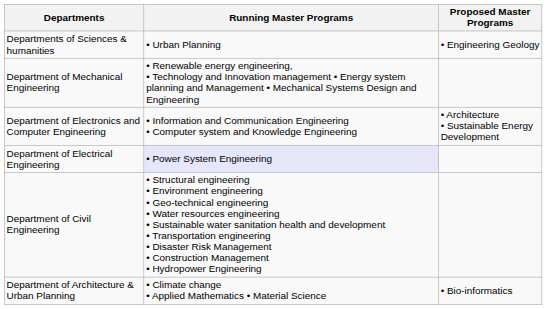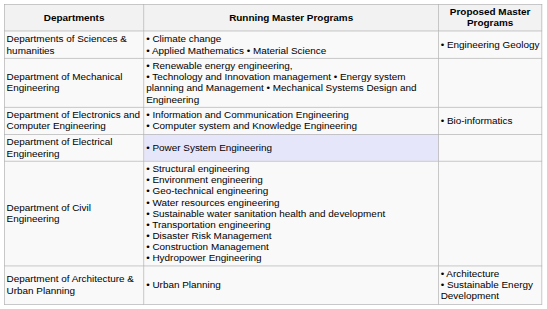(184, 44) • Urban Planning -> (236, 44) • Climate change • Applied Mathematics • Material Science
(487, 126) • Architecture • Sustainable Energy Development -> (477, 120) • Bio-informatics
(236, 290) • Climate change • Applied Mathematics • Material Science -> (184, 285) • Urban Planning
(477, 290) • Bio-informatics -> (487, 285) • Architecture • Sustainable Energy Development
